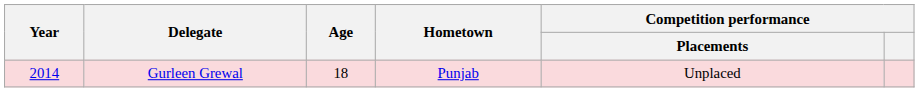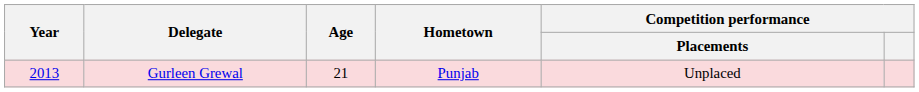(44, 74) 2014 -> (44, 74) 2013
(341, 74) 18 -> (341, 74) 21
